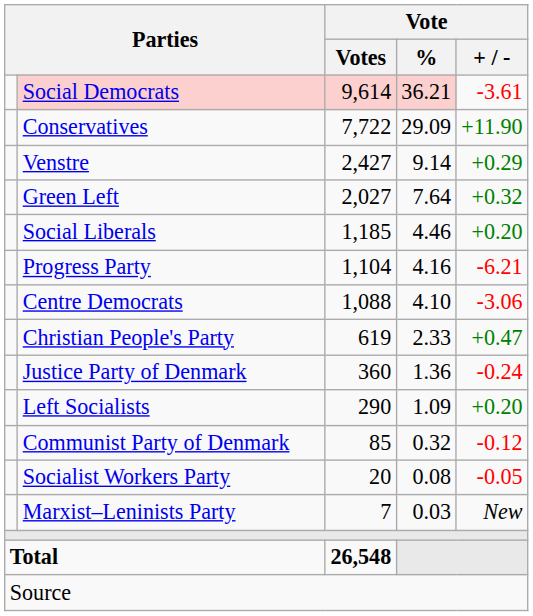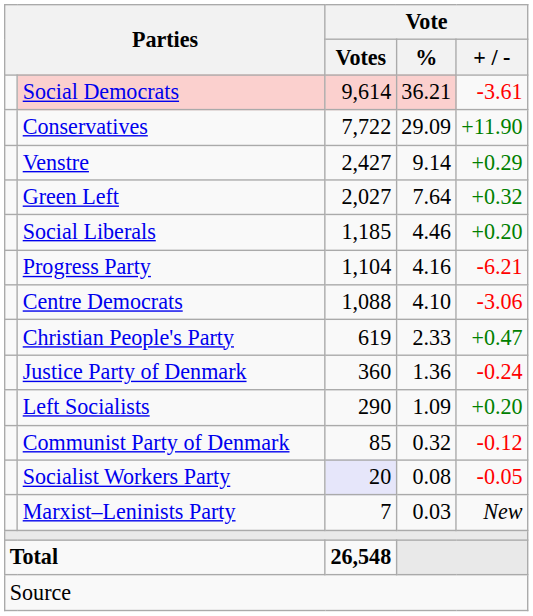(380, 477) no background -> (380, 477) lavender background
